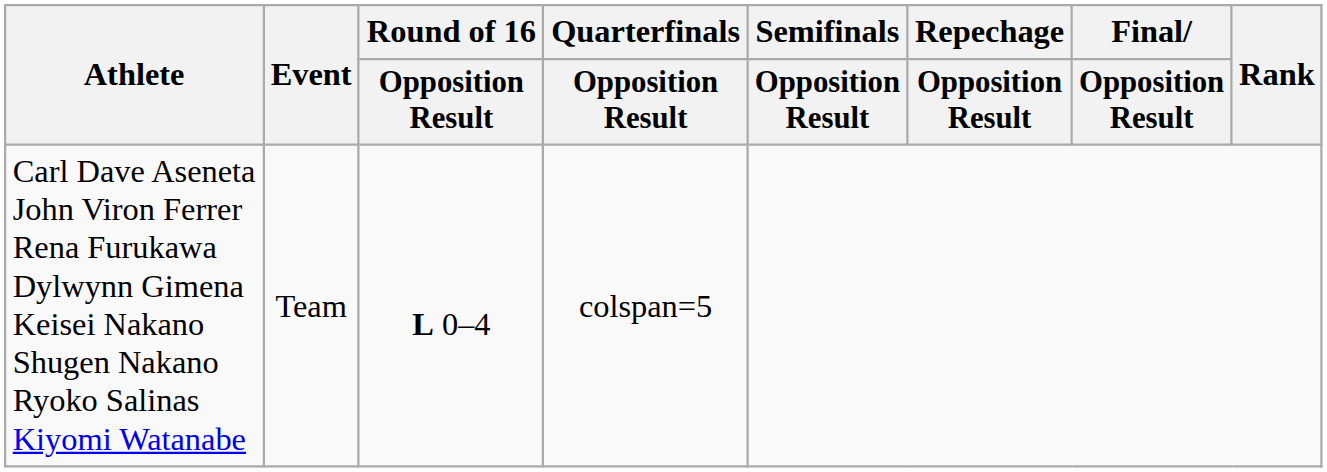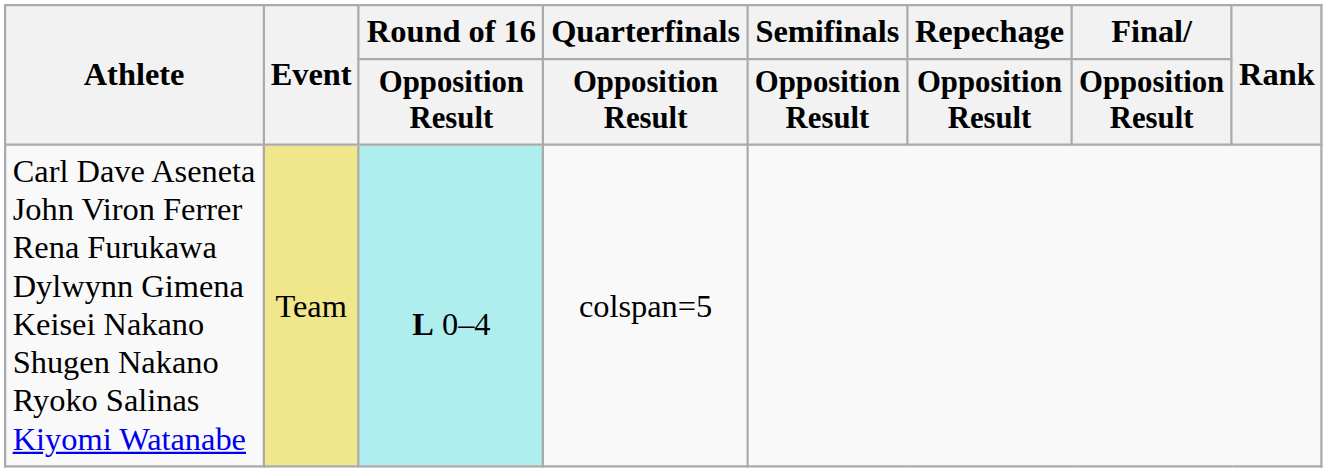(311, 305) no background -> (311, 305) khaki background
(451, 324) no background -> (451, 324) paleturquoise background
